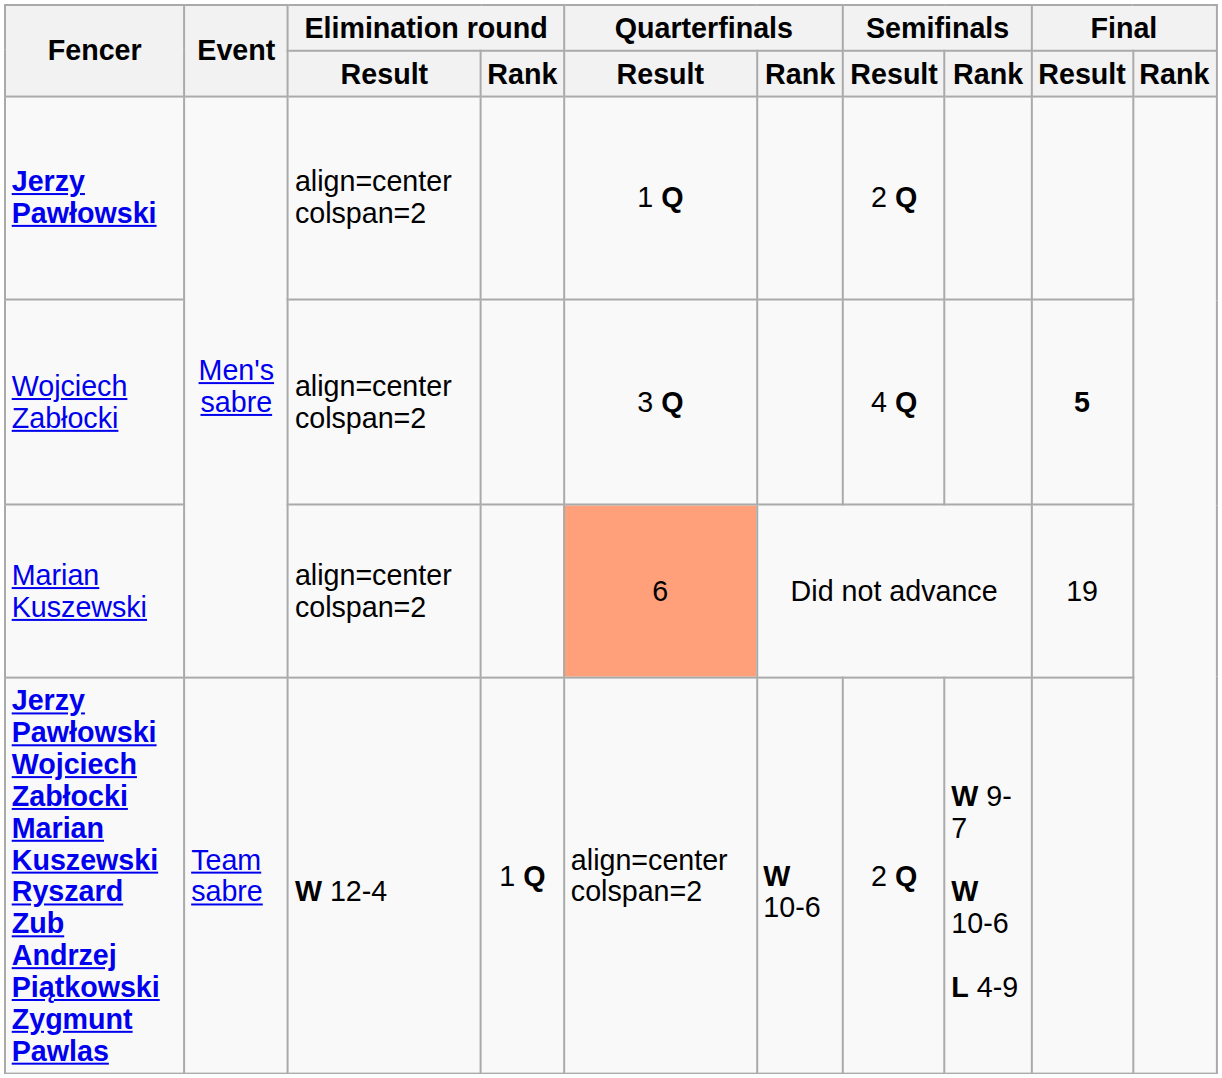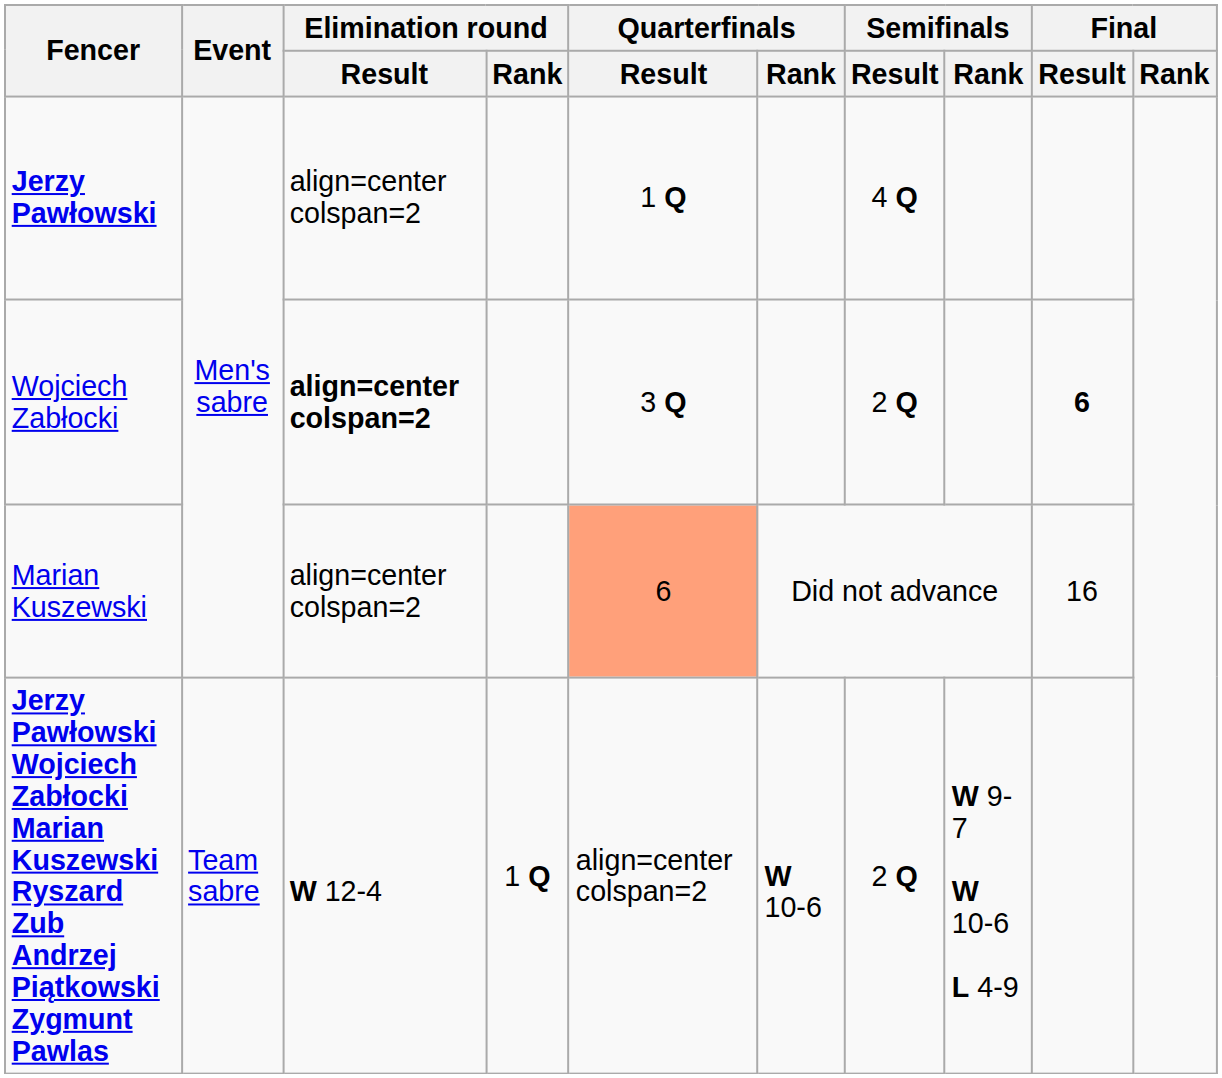(894, 198) 2 Q -> (895, 198) 4 Q
(373, 403) normal -> (374, 403) bold
(894, 403) 4 Q -> (895, 403) 2 Q
(1082, 403) 5 -> (1082, 403) 6
(1082, 591) 19 -> (1082, 591) 16
